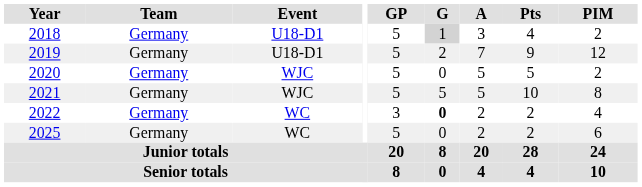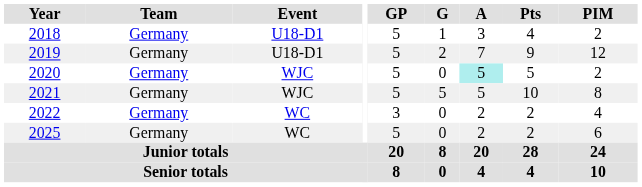(442, 33) lightgrey background -> (442, 33) no background
(481, 73) no background -> (481, 73) paleturquoise background
(442, 112) bold -> (442, 112) normal
